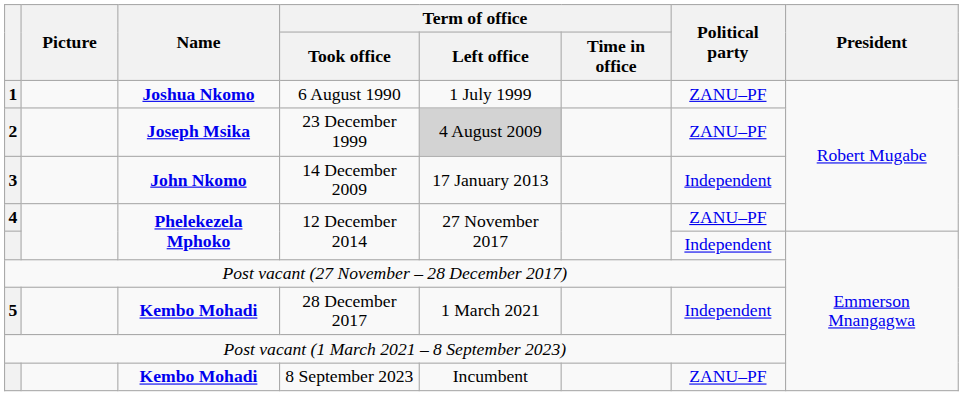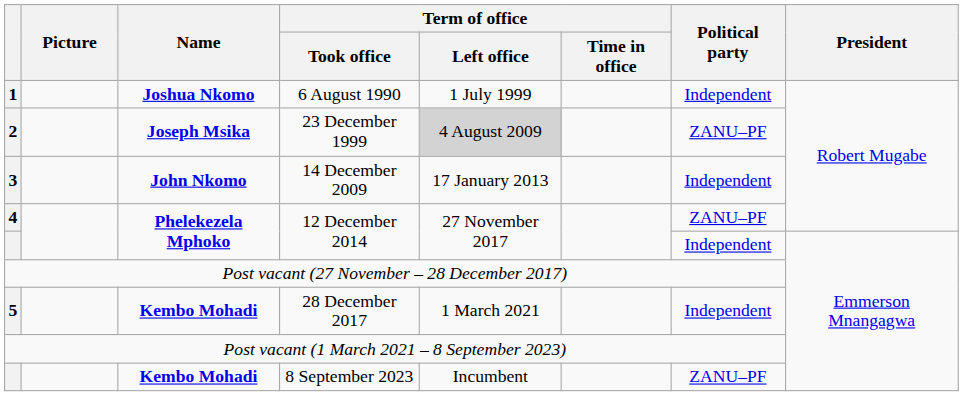(728, 94) ZANU–PF -> (728, 94) Independent
